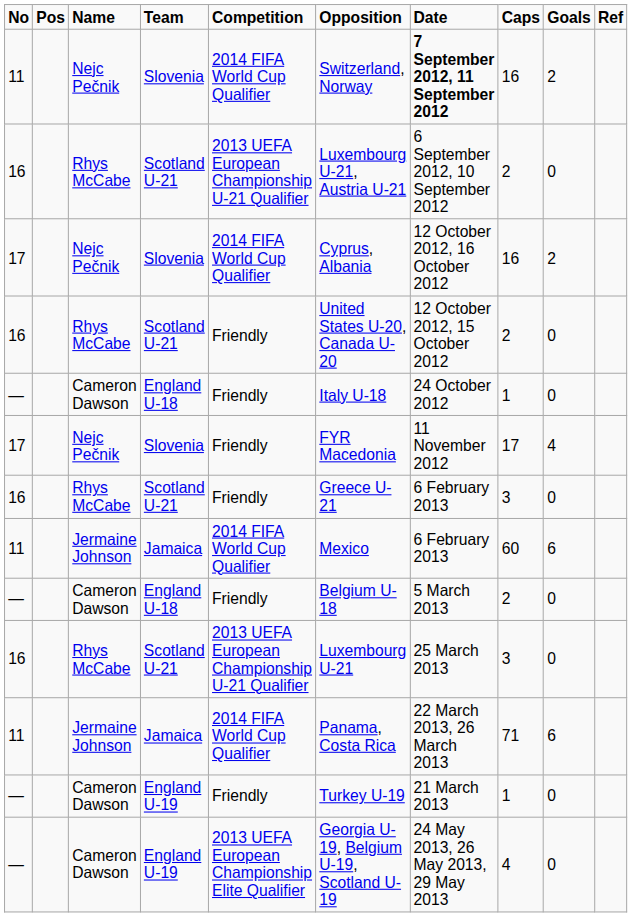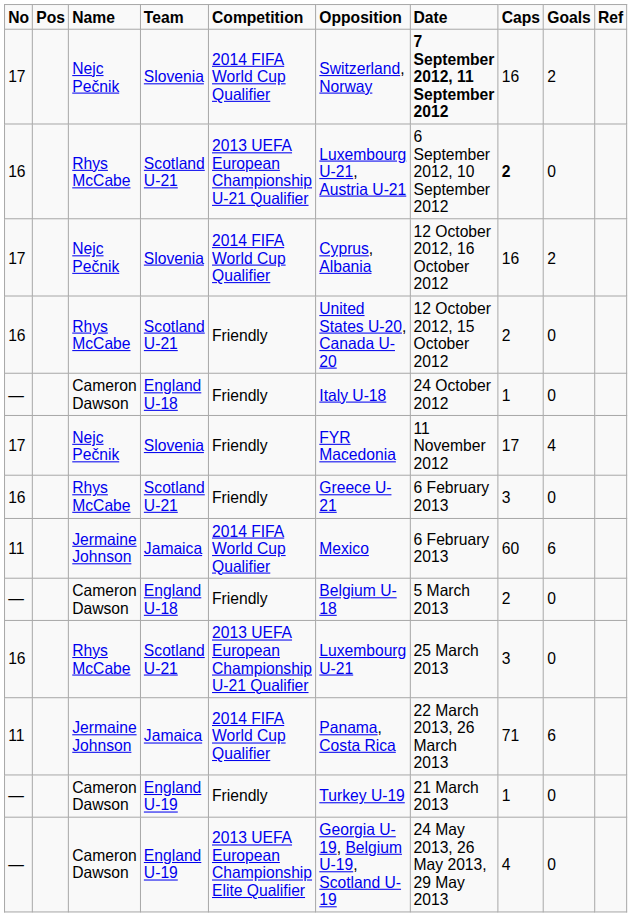(16, 77) 11 -> (17, 77) 17
(506, 172) normal -> (506, 172) bold
